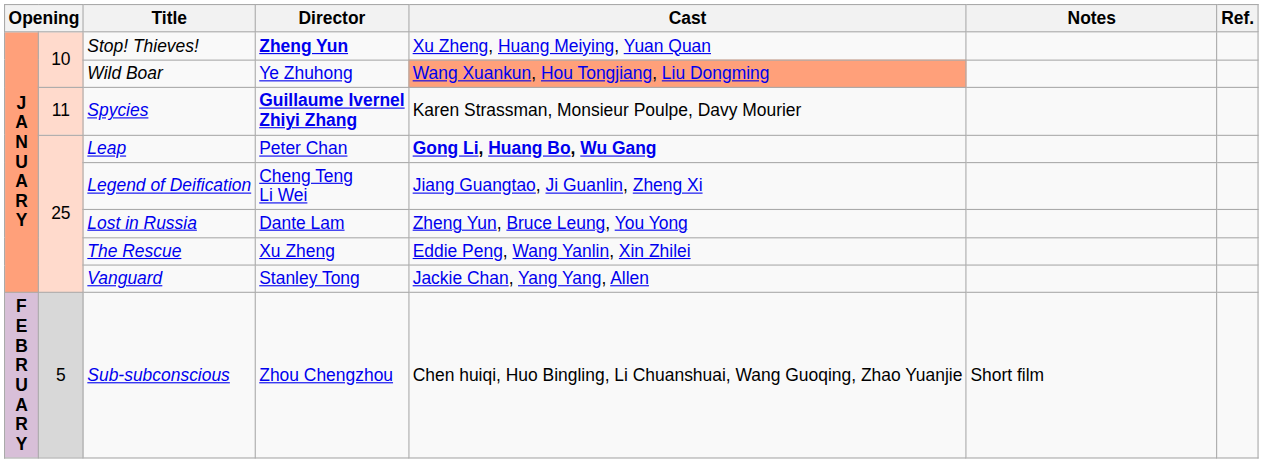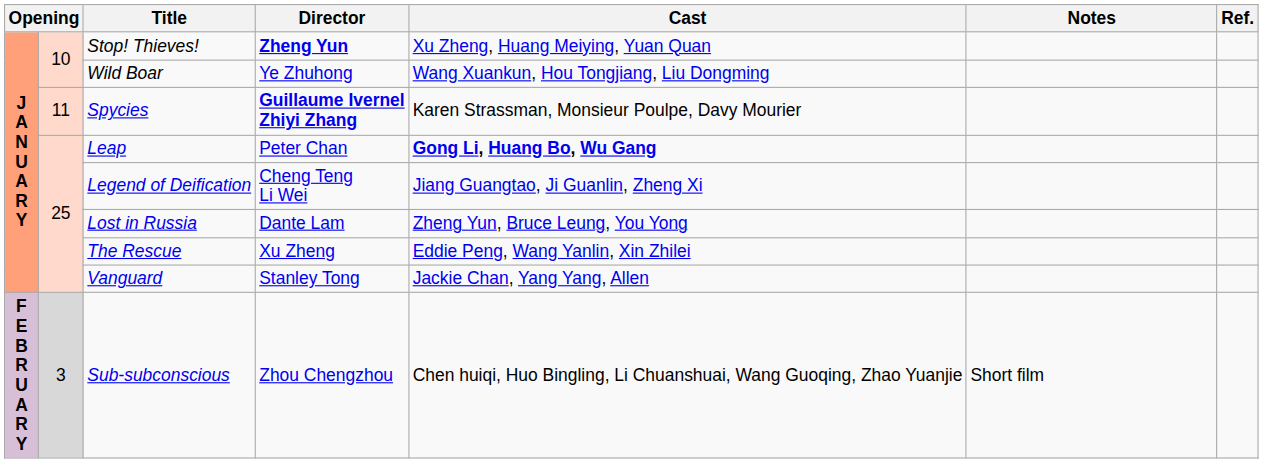(591, 73) lightsalmon background -> (591, 73) no background
(61, 375) 5 -> (61, 375) 3
